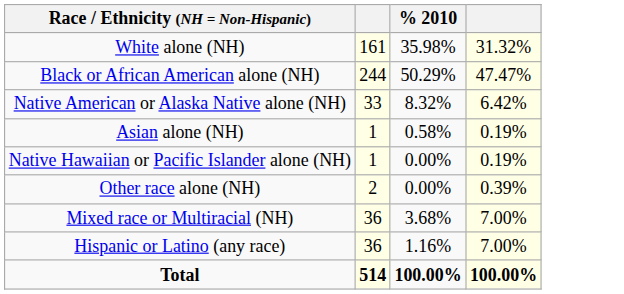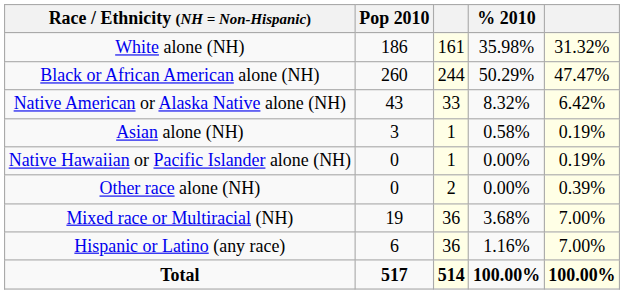+ column: (394, 18)
